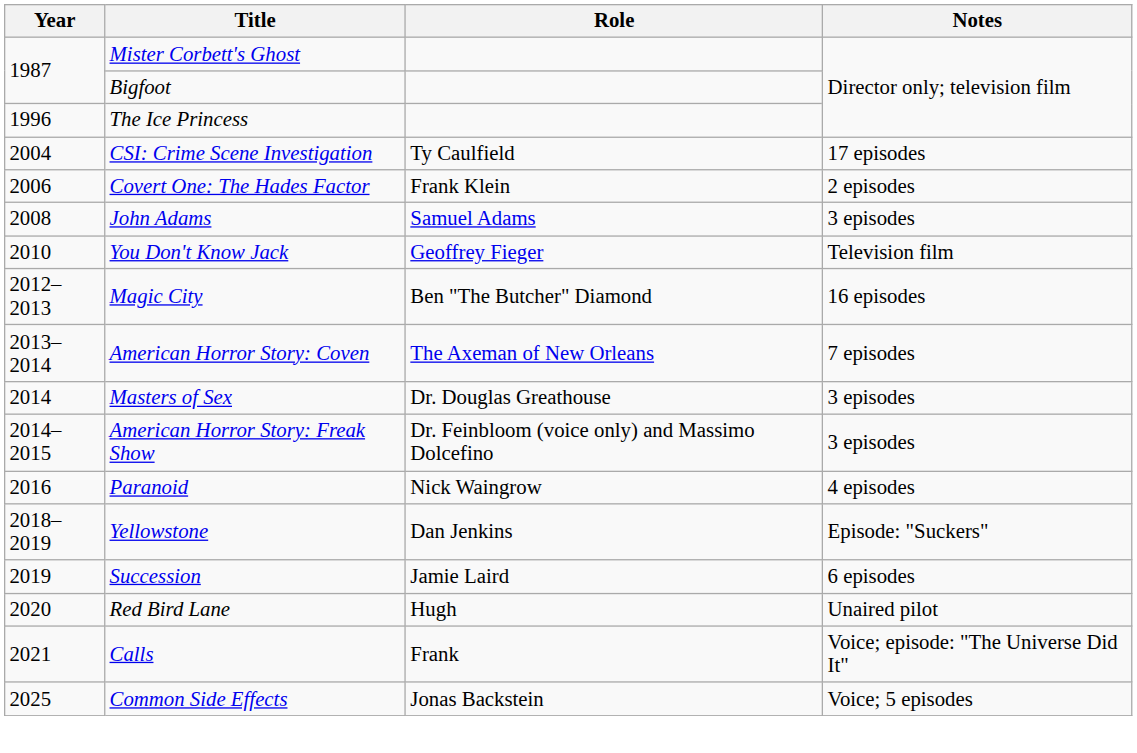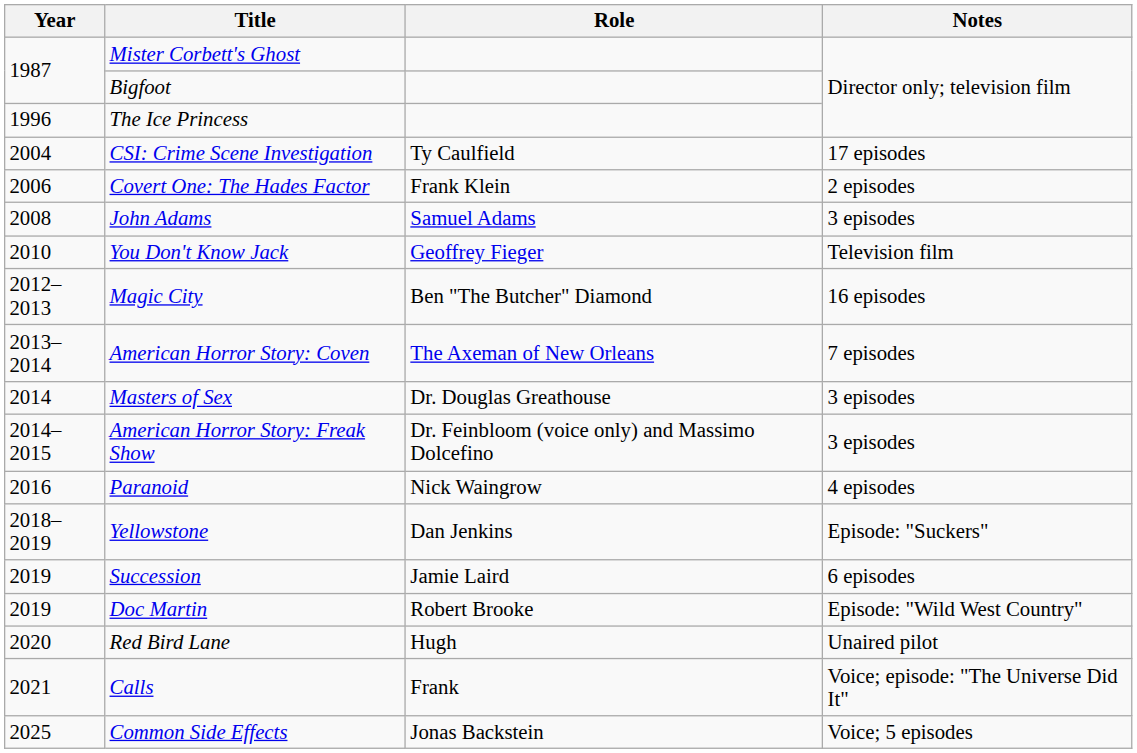+ row: (158, 609)
